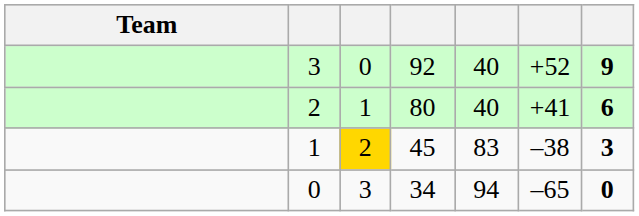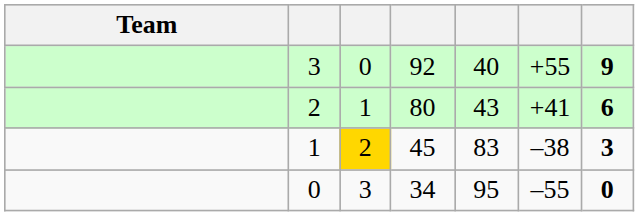(550, 66) +52 -> (550, 66) +55
(486, 107) 40 -> (486, 107) 43
(486, 189) 94 -> (486, 189) 95
(550, 189) –65 -> (550, 189) –55
